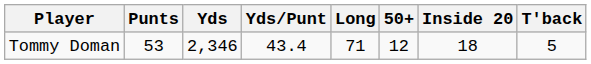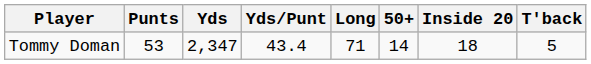(212, 46) 2,346 -> (212, 46) 2,347
(399, 46) 12 -> (399, 46) 14
